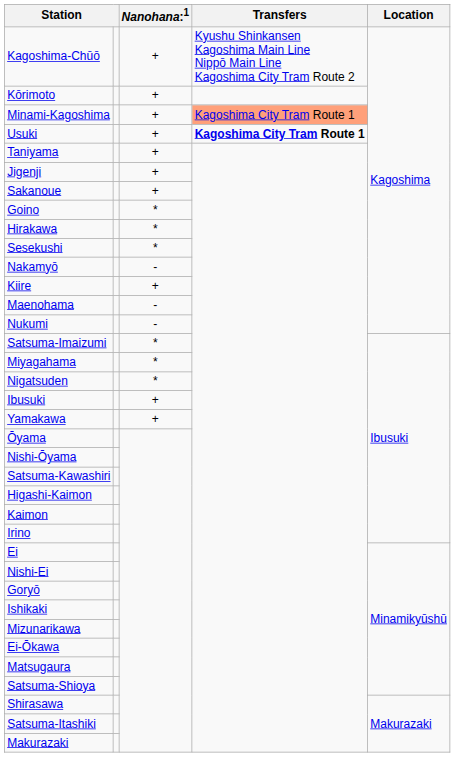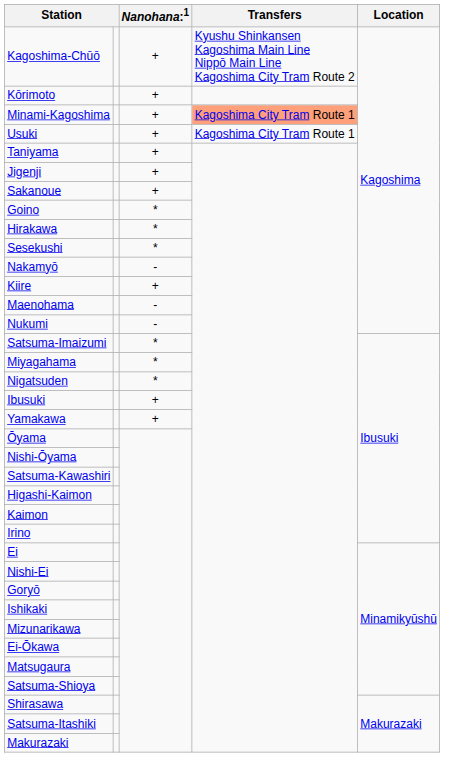(280, 133) bold -> (275, 133) normal
